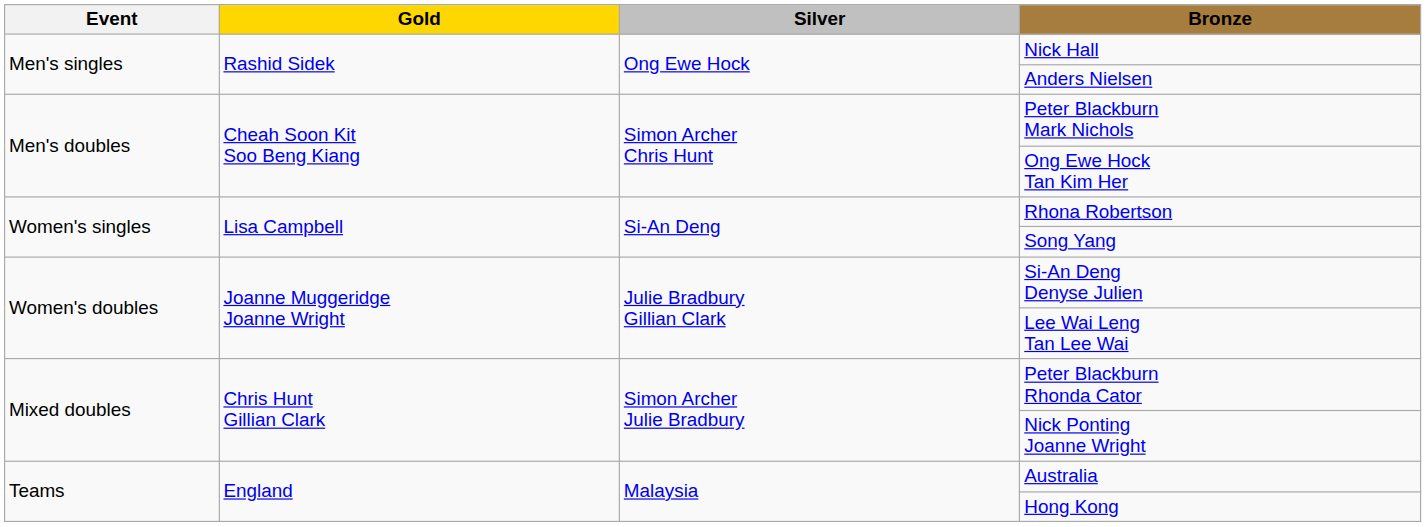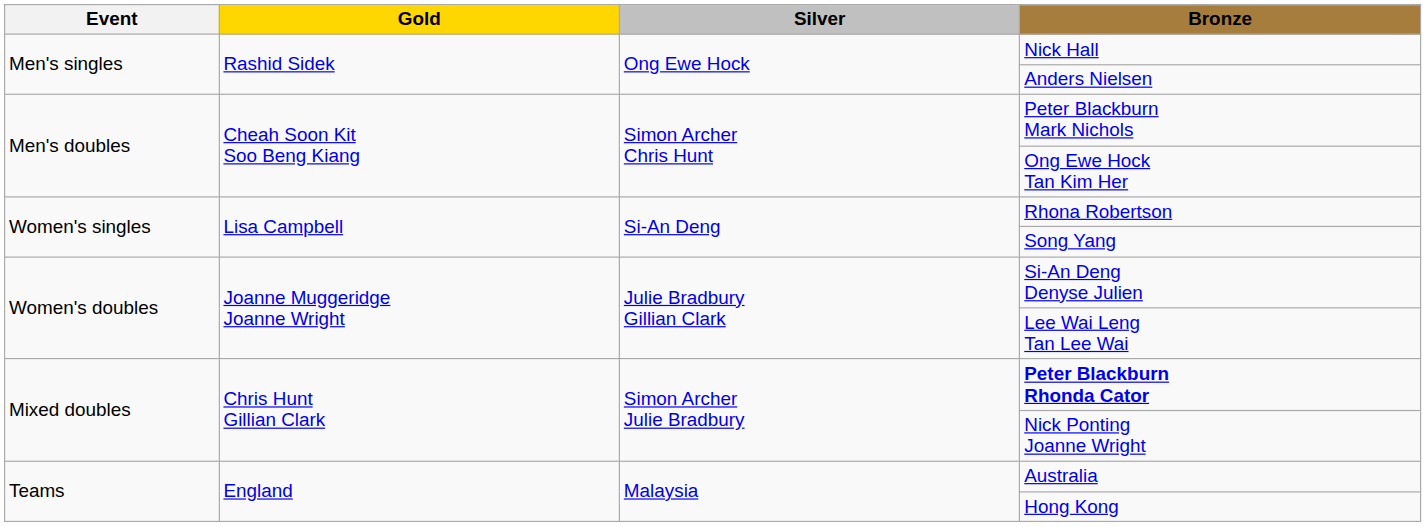(1091, 384) normal -> (1097, 384) bold
